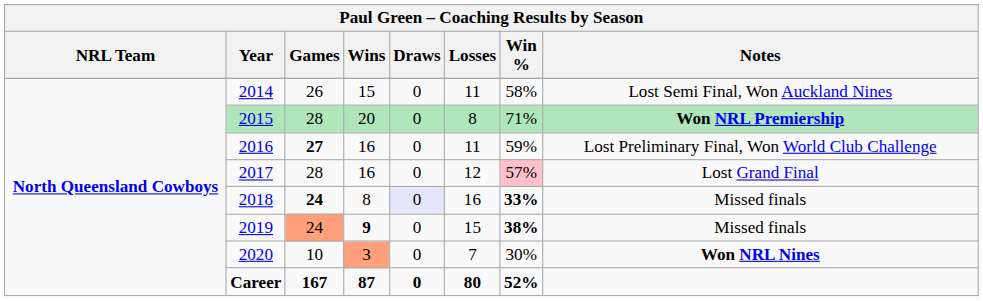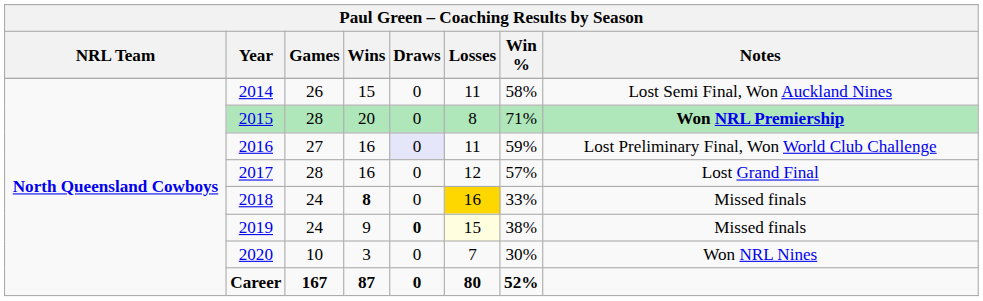(314, 145) bold -> (314, 145) normal
(417, 145) no background -> (417, 145) lavender background
(521, 173) pink background -> (521, 173) no background
(314, 200) bold -> (314, 200) normal
(366, 200) normal -> (366, 200) bold
(417, 200) lavender background -> (417, 200) no background
(472, 200) no background -> (472, 200) gold background
(521, 200) bold -> (521, 200) normal
(314, 227) lightsalmon background -> (314, 227) no background
(366, 227) bold -> (366, 227) normal
(417, 227) normal -> (417, 227) bold
(472, 227) no background -> (472, 227) lightyellow background
(521, 227) bold -> (521, 227) normal
(366, 254) lightsalmon background -> (366, 254) no background
(760, 254) bold -> (760, 254) normal
